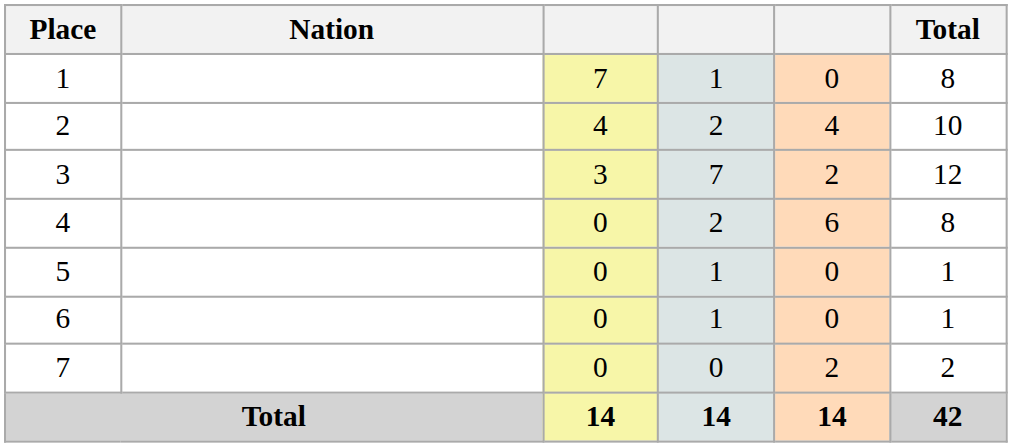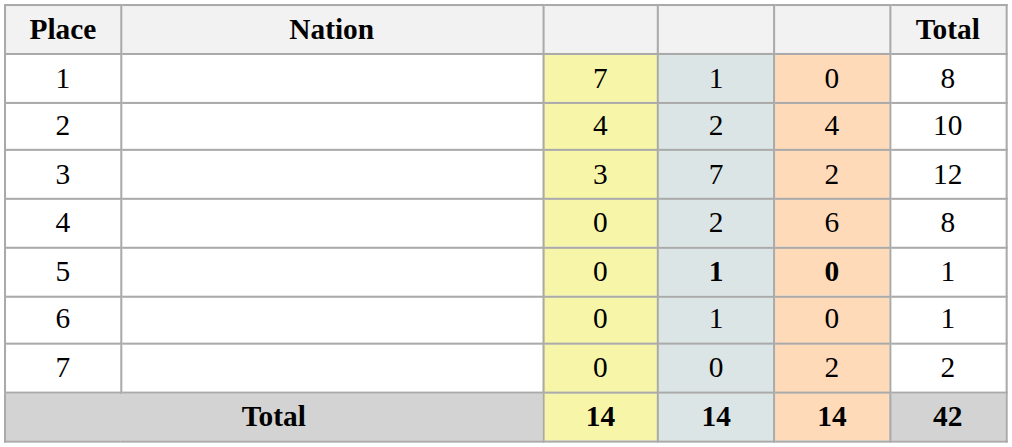(716, 271) normal -> (716, 271) bold
(832, 271) normal -> (832, 271) bold
